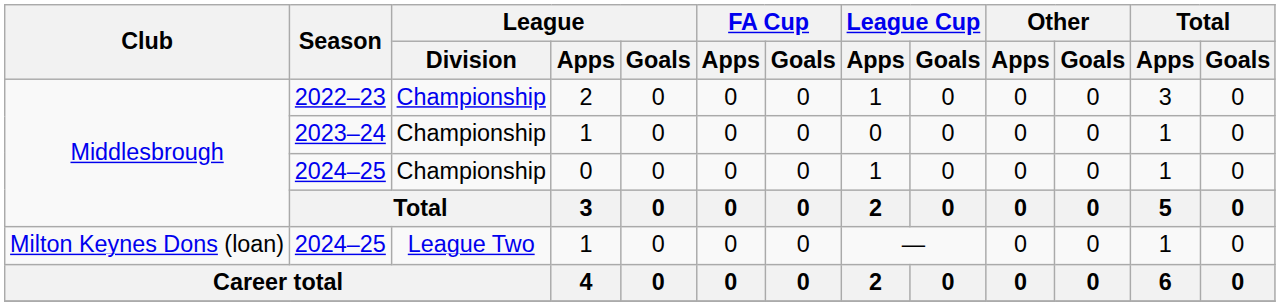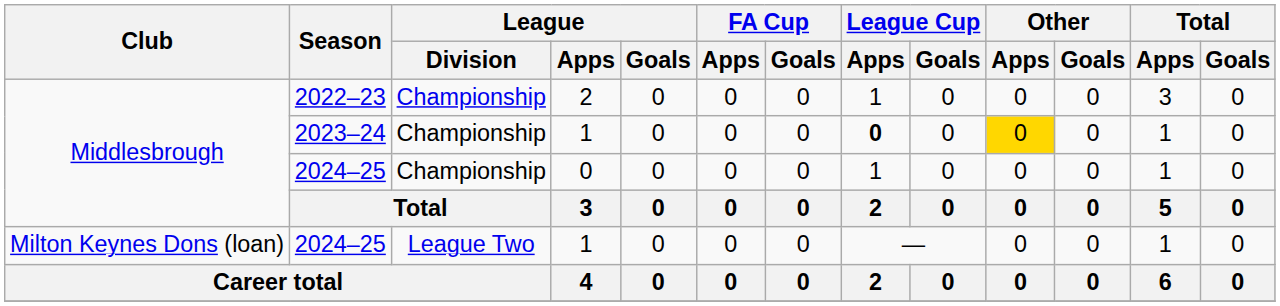(876, 134) normal -> (876, 134) bold
(1020, 134) no background -> (1020, 134) gold background
